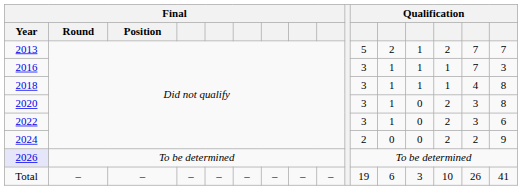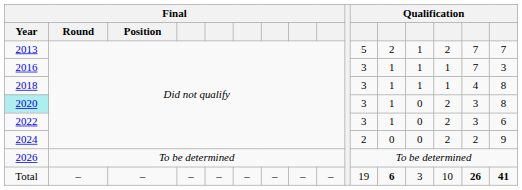(27, 104) no background -> (27, 104) paleturquoise background
(27, 158) lavender background -> (27, 158) no background
(392, 176) normal -> (392, 176) bold
(475, 176) normal -> (475, 176) bold
(503, 176) normal -> (503, 176) bold
